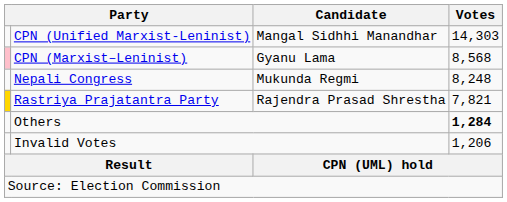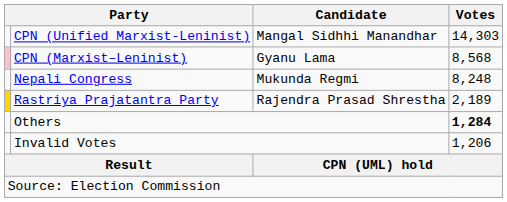(472, 101) 7,821 -> (472, 101) 2,189
